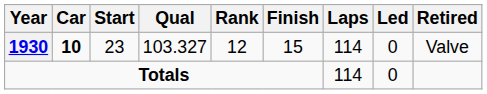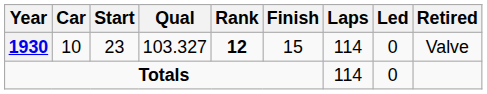(71, 46) bold -> (71, 46) normal
(237, 46) normal -> (237, 46) bold
